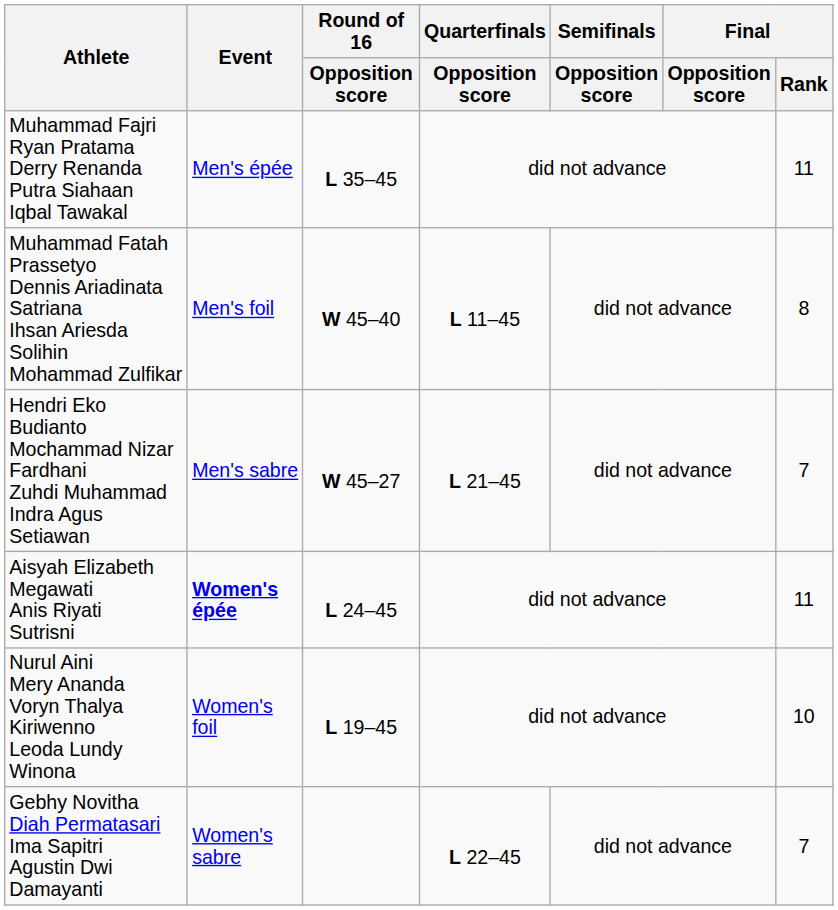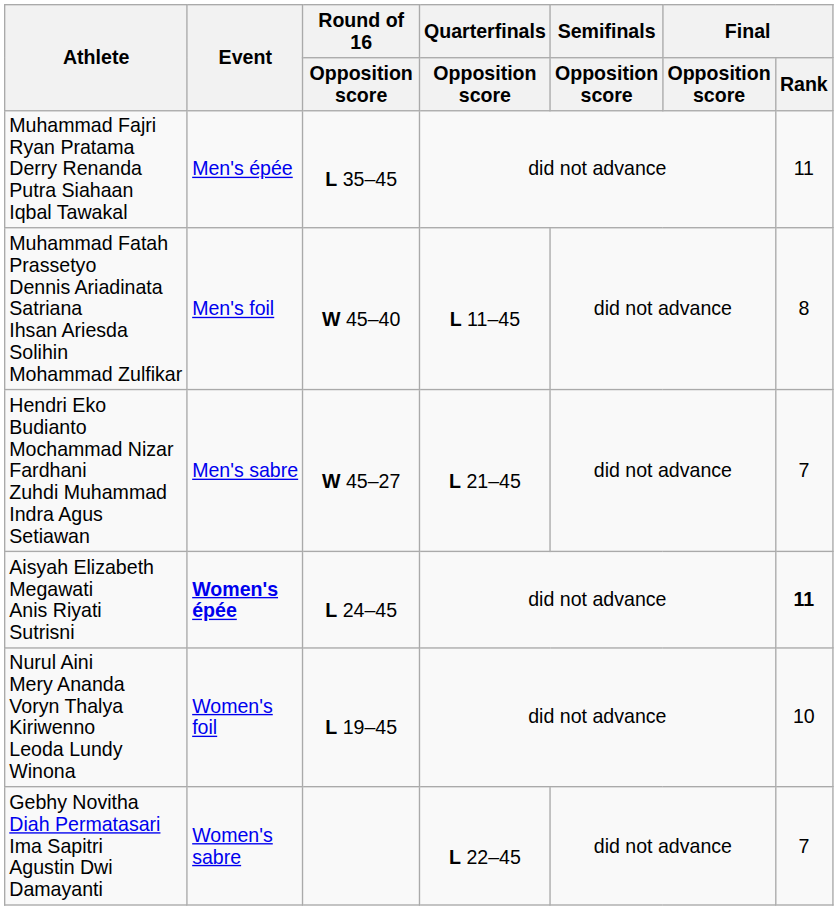(804, 600) normal -> (804, 600) bold
